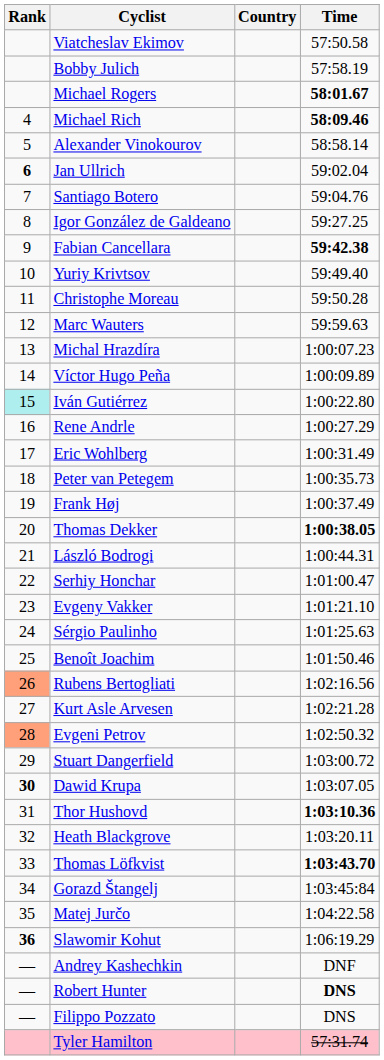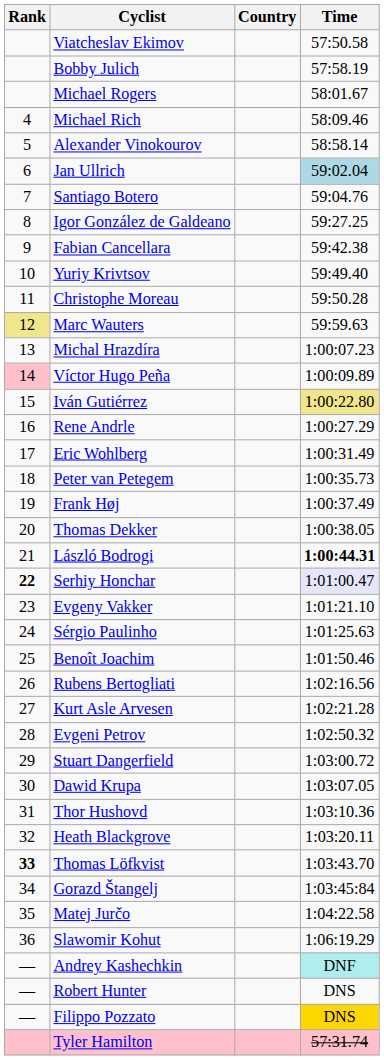(340, 94) bold -> (340, 94) normal
(340, 119) bold -> (340, 119) normal
(27, 171) bold -> (27, 171) normal
(340, 171) no background -> (340, 171) lightblue background
(340, 247) bold -> (340, 247) normal
(27, 324) no background -> (27, 324) khaki background
(27, 376) no background -> (27, 376) pink background
(27, 401) paleturquoise background -> (27, 401) no background
(340, 401) no background -> (340, 401) khaki background
(340, 529) bold -> (340, 529) normal
(340, 555) normal -> (340, 555) bold
(27, 581) normal -> (27, 581) bold
(340, 581) no background -> (340, 581) lavender background
(27, 683) lightsalmon background -> (27, 683) no background
(27, 734) lightsalmon background -> (27, 734) no background
(27, 786) bold -> (27, 786) normal
(340, 811) bold -> (340, 811) normal
(27, 863) normal -> (27, 863) bold
(340, 863) bold -> (340, 863) normal
(27, 939) bold -> (27, 939) normal
(340, 965) no background -> (340, 965) paleturquoise background
(340, 991) bold -> (340, 991) normal
(340, 1016) no background -> (340, 1016) gold background
